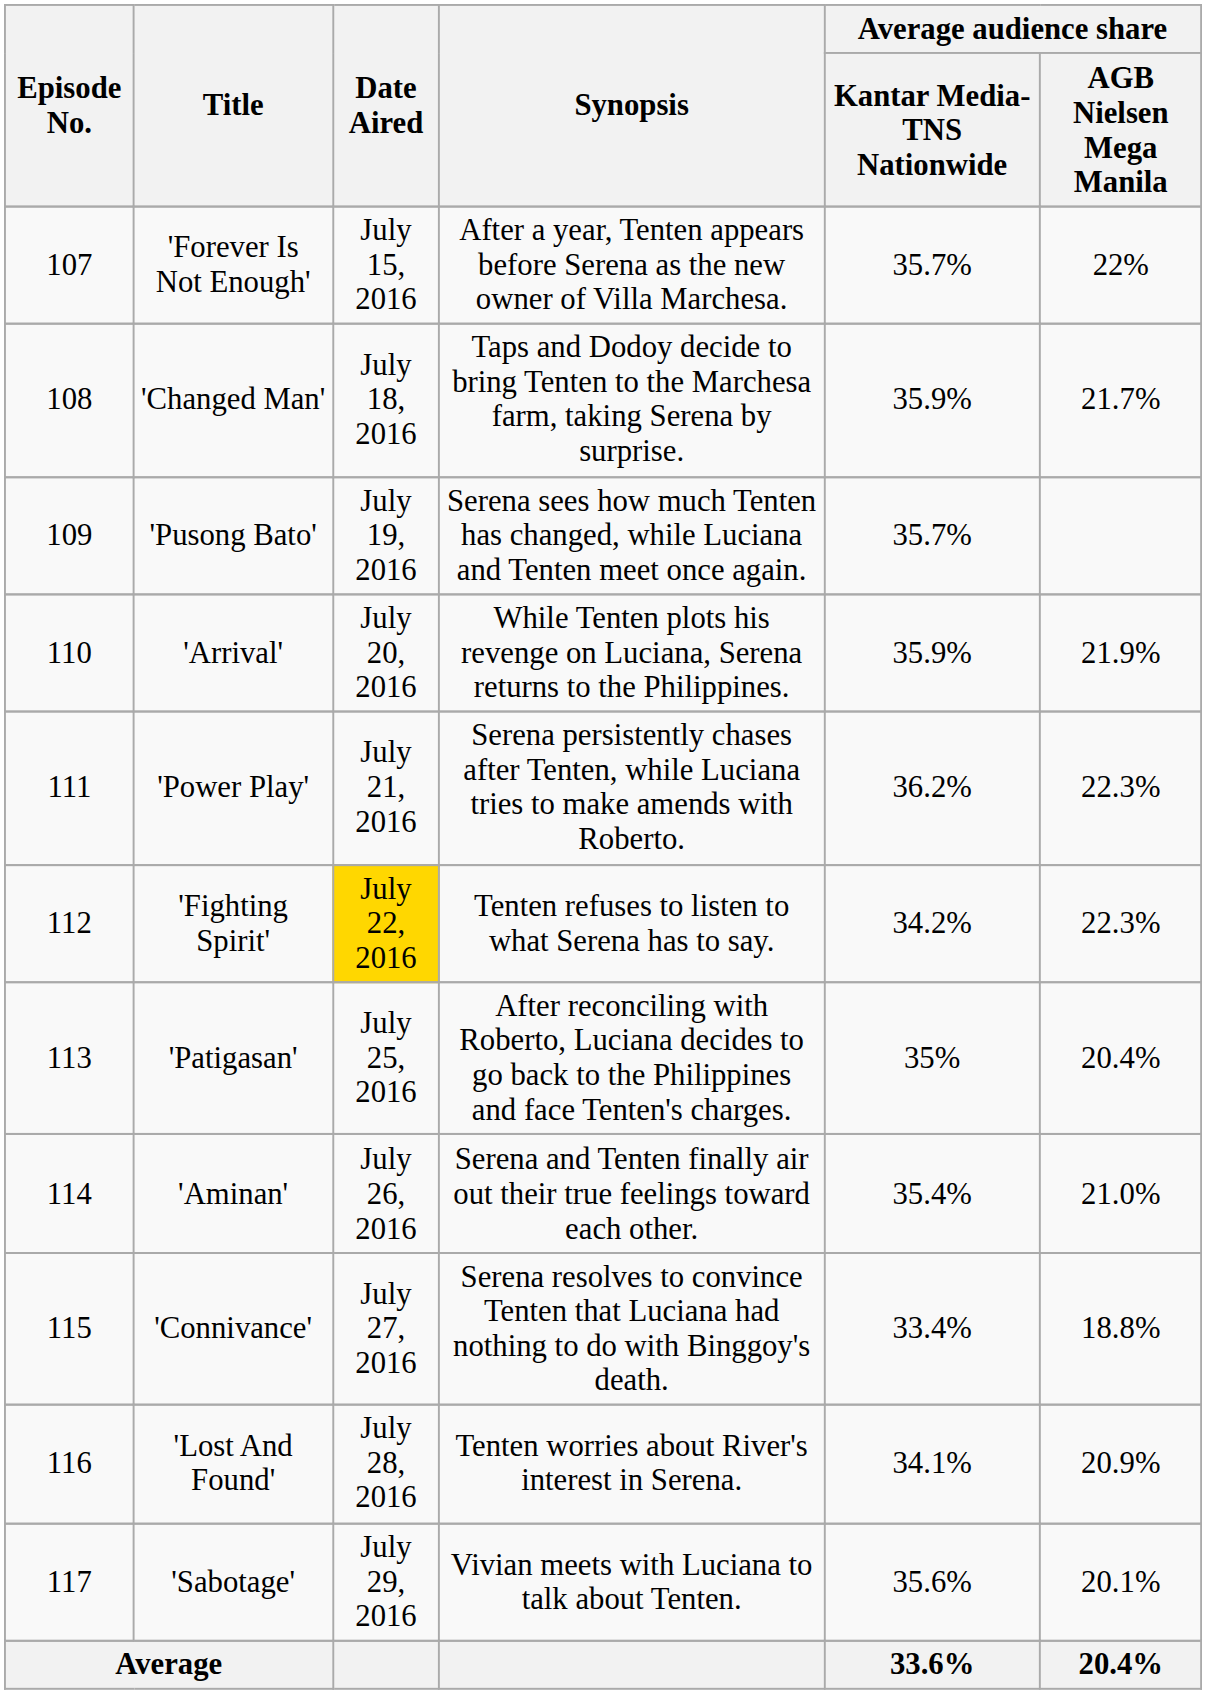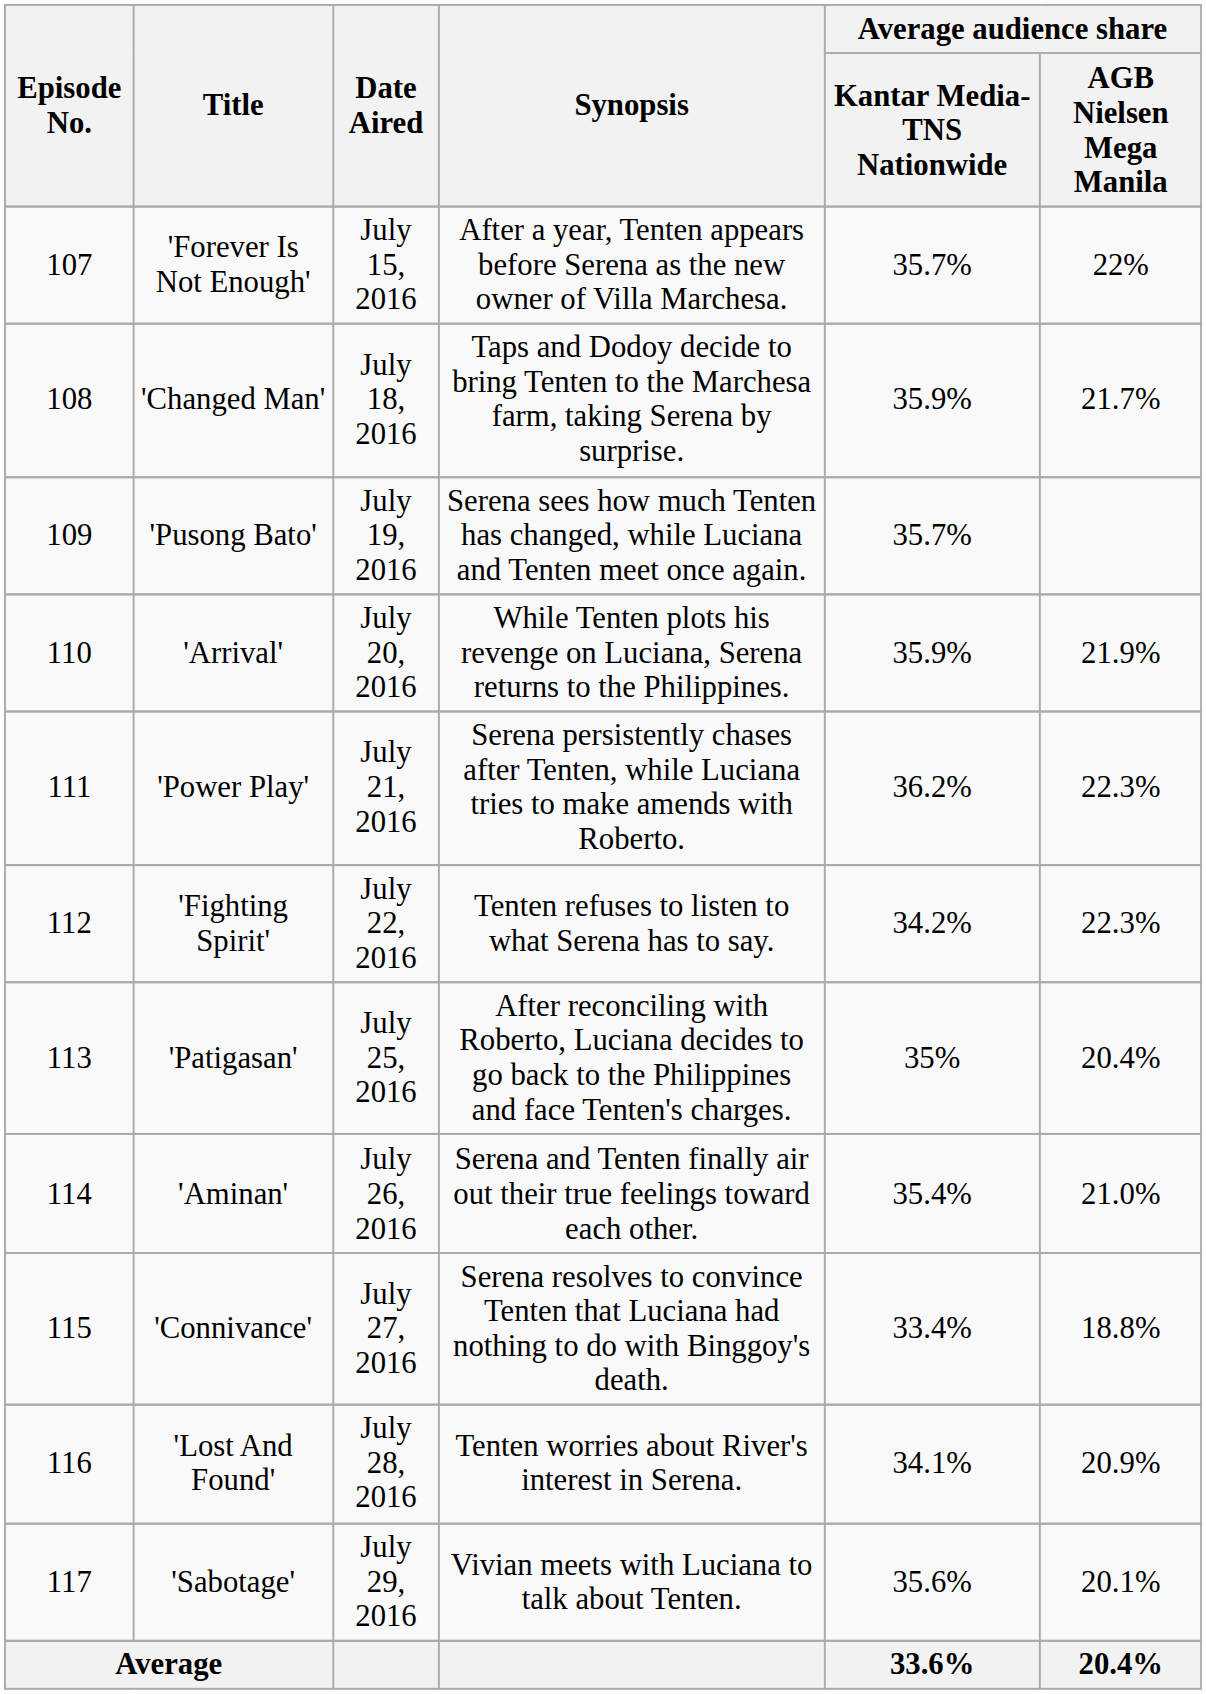(386, 922) gold background -> (386, 922) no background
